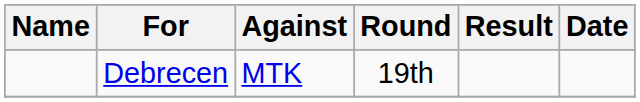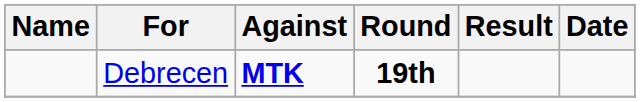(272, 73) normal -> (273, 73) bold
(406, 73) normal -> (406, 73) bold
